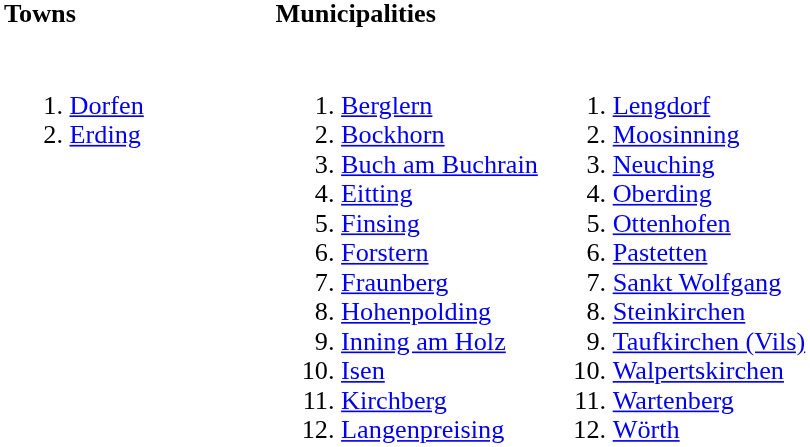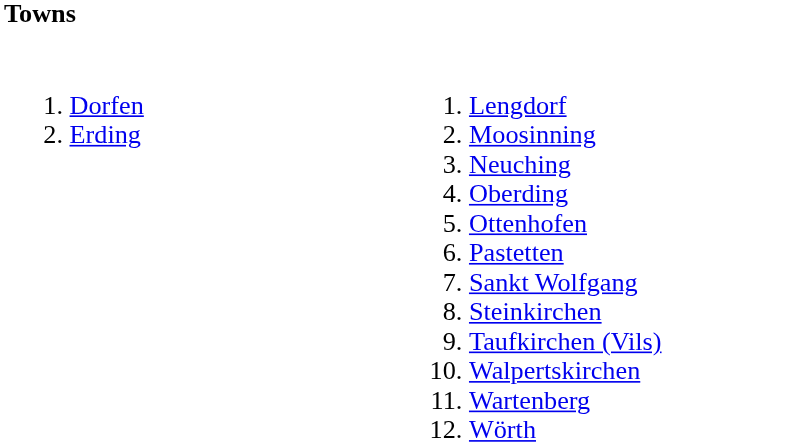- column: (356, 13)
